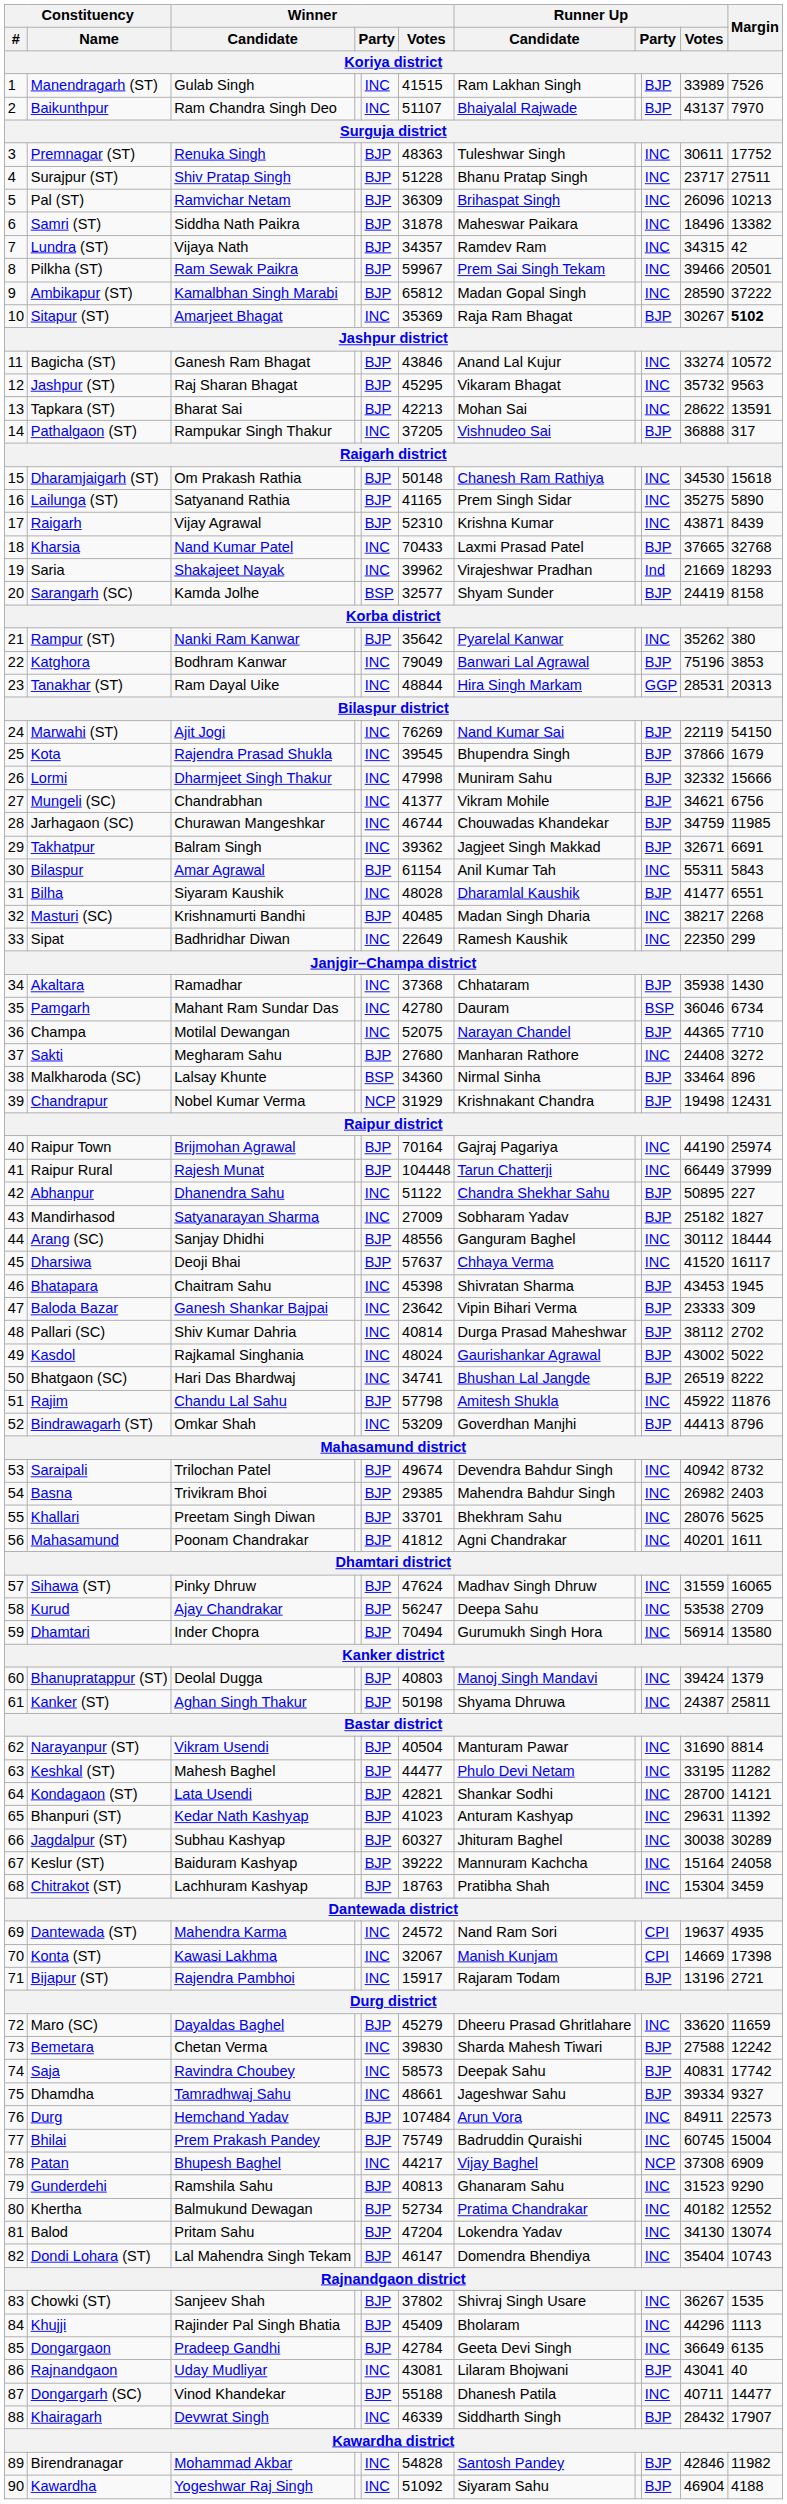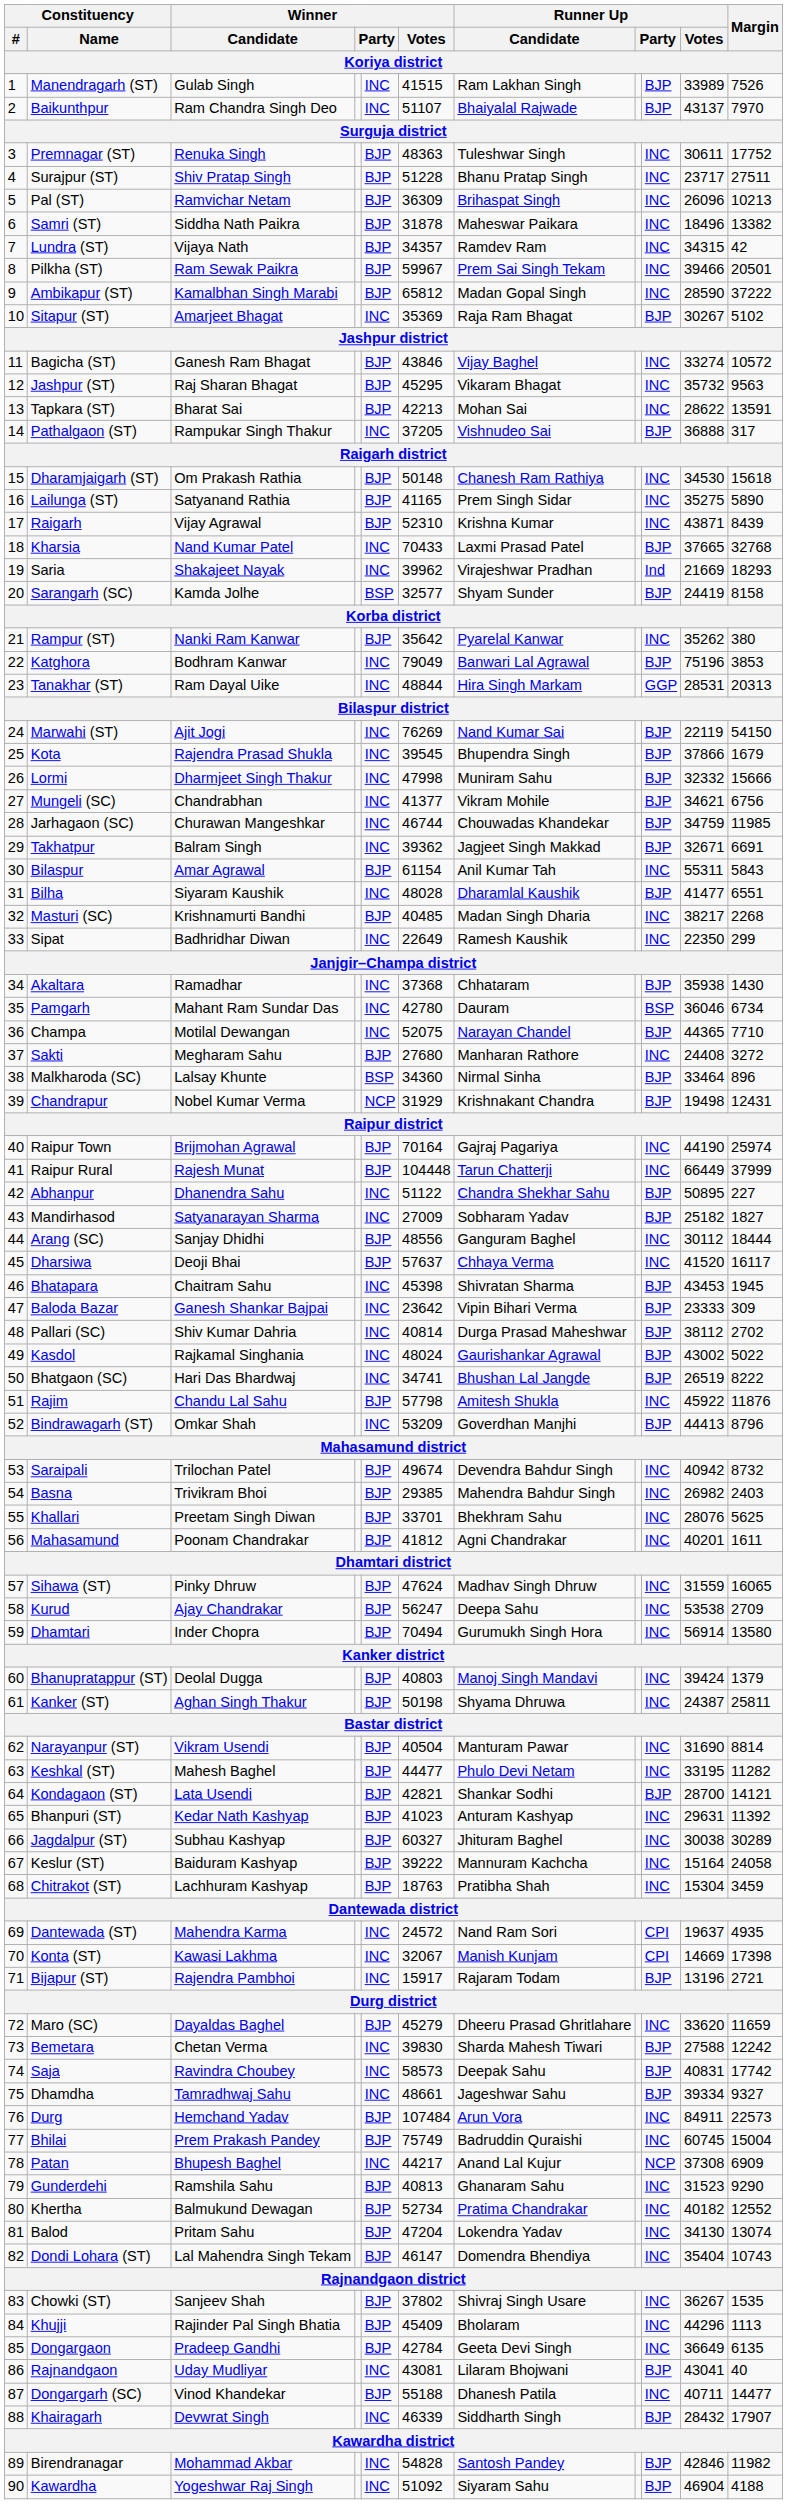(747, 316) bold -> (747, 316) normal
(509, 362) Anand Lal Kujur -> (498, 362) Vijay Baghel
(657, 1794) INC -> (658, 1794) BJP
(498, 2163) Vijay Baghel -> (509, 2163) Anand Lal Kujur
